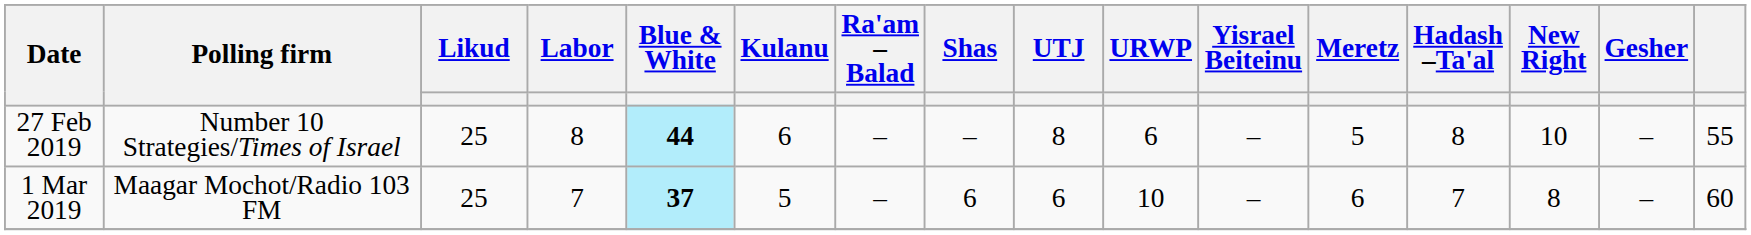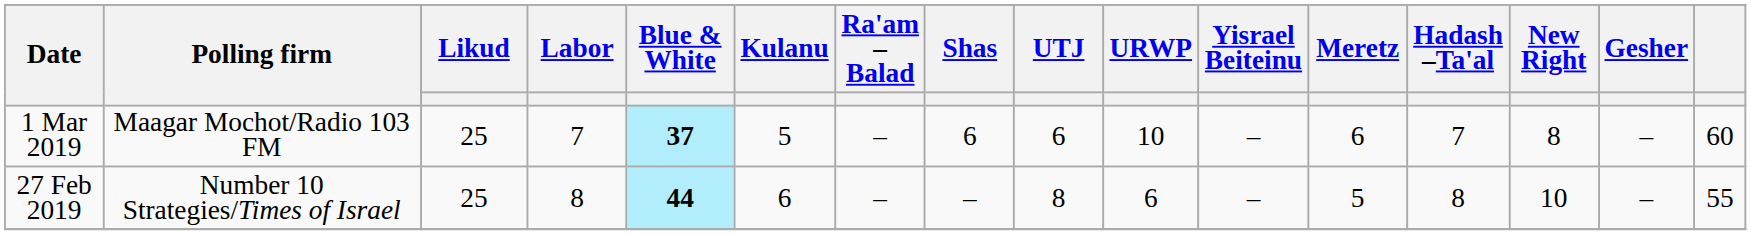rows swapped: (54, 197) <-> (54, 135)
